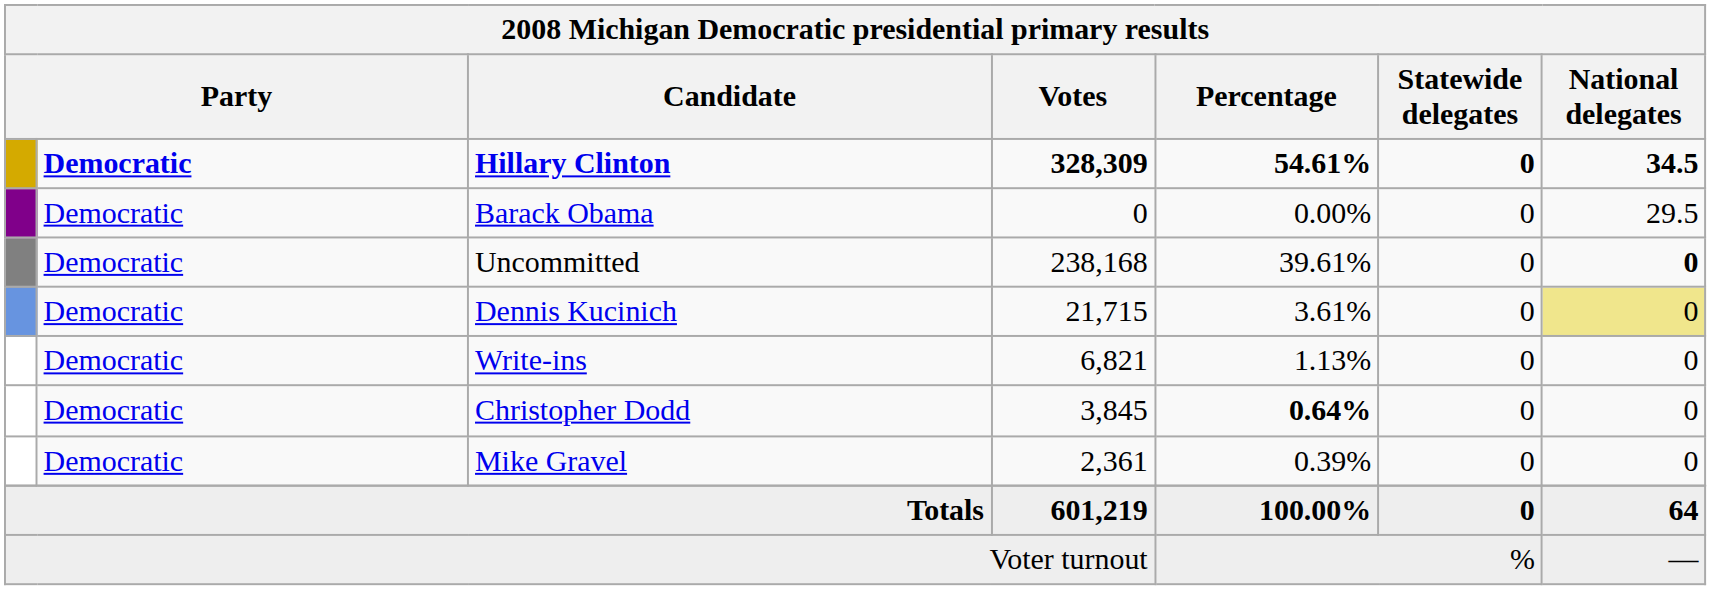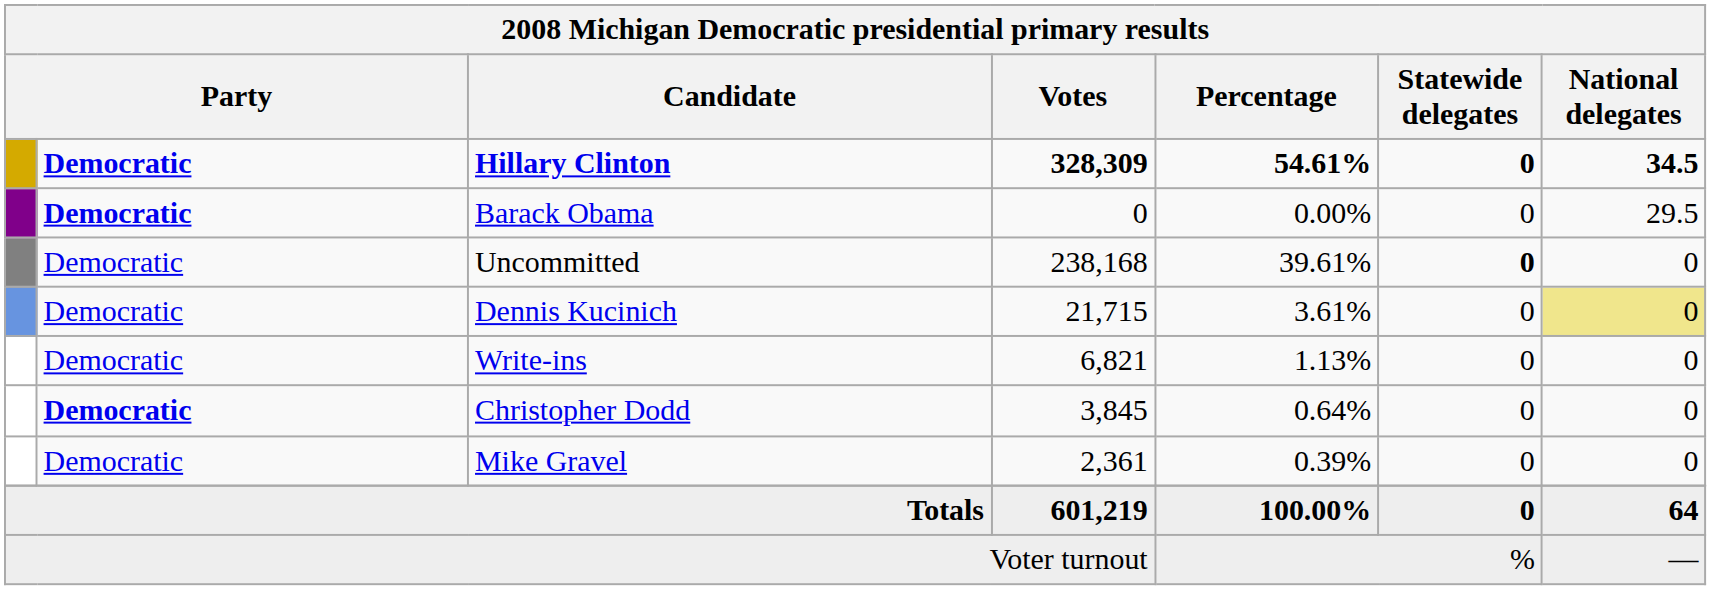(113, 212) normal -> (118, 212) bold
(1527, 262) normal -> (1527, 262) bold
(1691, 262) bold -> (1691, 262) normal
(113, 410) normal -> (118, 410) bold
(1330, 410) bold -> (1333, 410) normal
